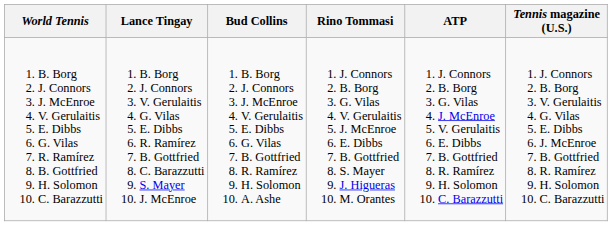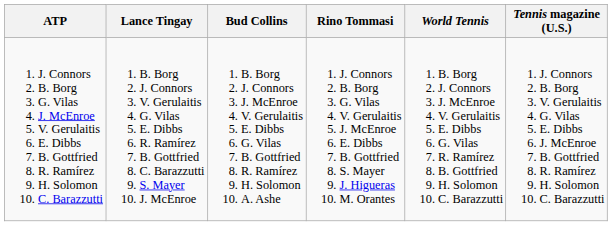columns swapped: (455, 21) <-> (55, 21)
